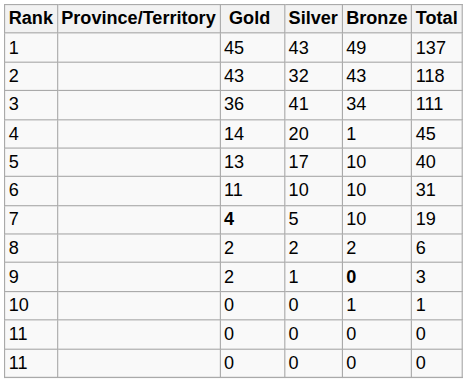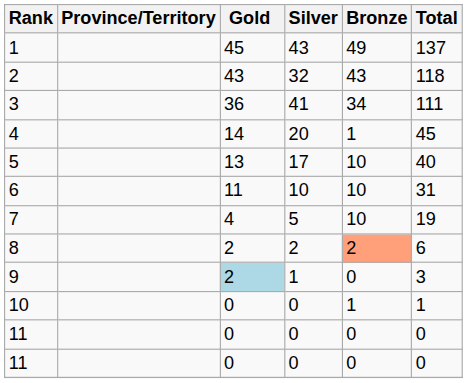(229, 219) bold -> (229, 219) normal
(351, 248) no background -> (351, 248) lightsalmon background
(229, 276) no background -> (229, 276) lightblue background
(351, 276) bold -> (351, 276) normal
